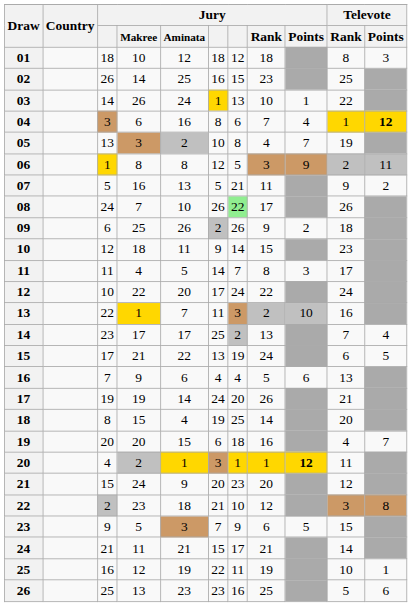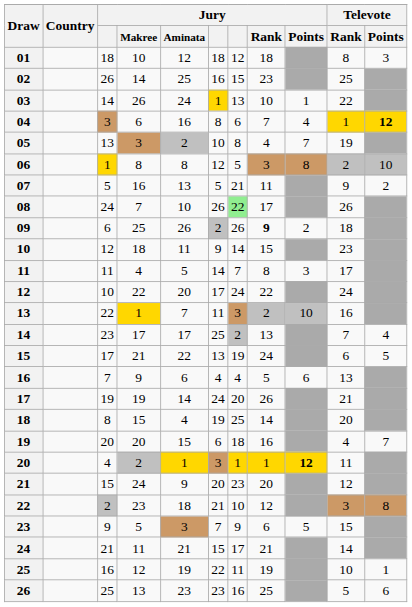(306, 164) 9 -> (306, 164) 8
(386, 164) 11 -> (386, 164) 10
(266, 228) normal -> (266, 228) bold
